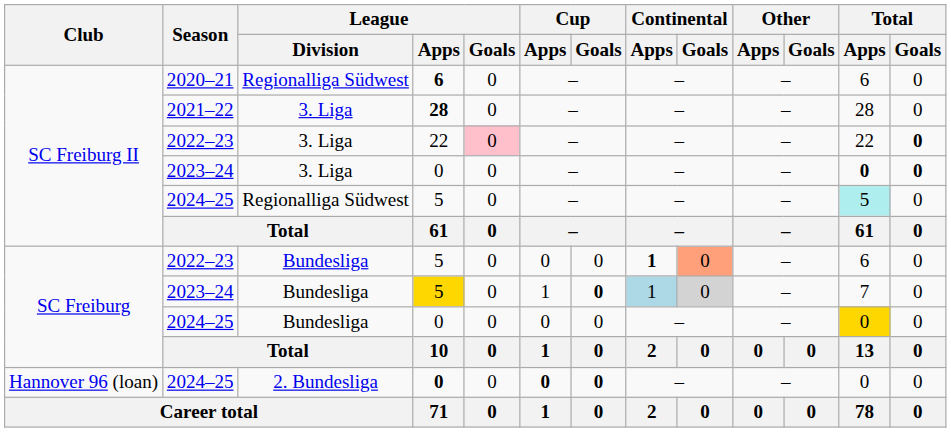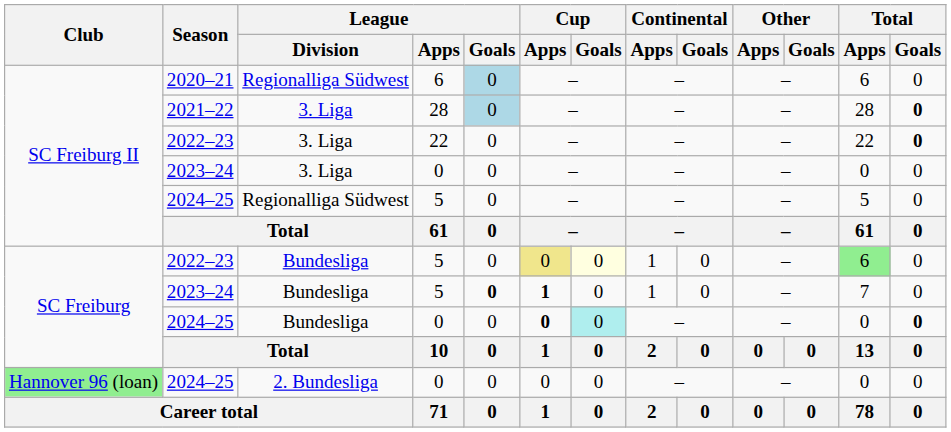(439, 79) bold -> (439, 79) normal
(492, 79) no background -> (492, 79) lightblue background
(439, 110) bold -> (439, 110) normal
(492, 110) no background -> (492, 110) lightblue background
(918, 110) normal -> (918, 110) bold
(492, 140) pink background -> (492, 140) no background
(865, 170) bold -> (865, 170) normal
(918, 170) bold -> (918, 170) normal
(865, 200) paleturquoise background -> (865, 200) no background
(545, 261) no background -> (545, 261) khaki background
(598, 261) no background -> (598, 261) lightyellow background
(652, 261) bold -> (652, 261) normal
(705, 261) lightsalmon background -> (705, 261) no background
(865, 261) no background -> (865, 261) lightgreen background
(439, 291) gold background -> (439, 291) no background
(492, 291) normal -> (492, 291) bold
(545, 291) normal -> (545, 291) bold
(598, 291) bold -> (598, 291) normal
(652, 291) lightblue background -> (652, 291) no background
(705, 291) lightgrey background -> (705, 291) no background
(545, 321) normal -> (545, 321) bold
(598, 321) no background -> (598, 321) paleturquoise background
(865, 321) gold background -> (865, 321) no background
(918, 321) normal -> (918, 321) bold
(84, 381) no background -> (84, 381) lightgreen background
(439, 381) bold -> (439, 381) normal
(545, 381) bold -> (545, 381) normal
(598, 381) bold -> (598, 381) normal
